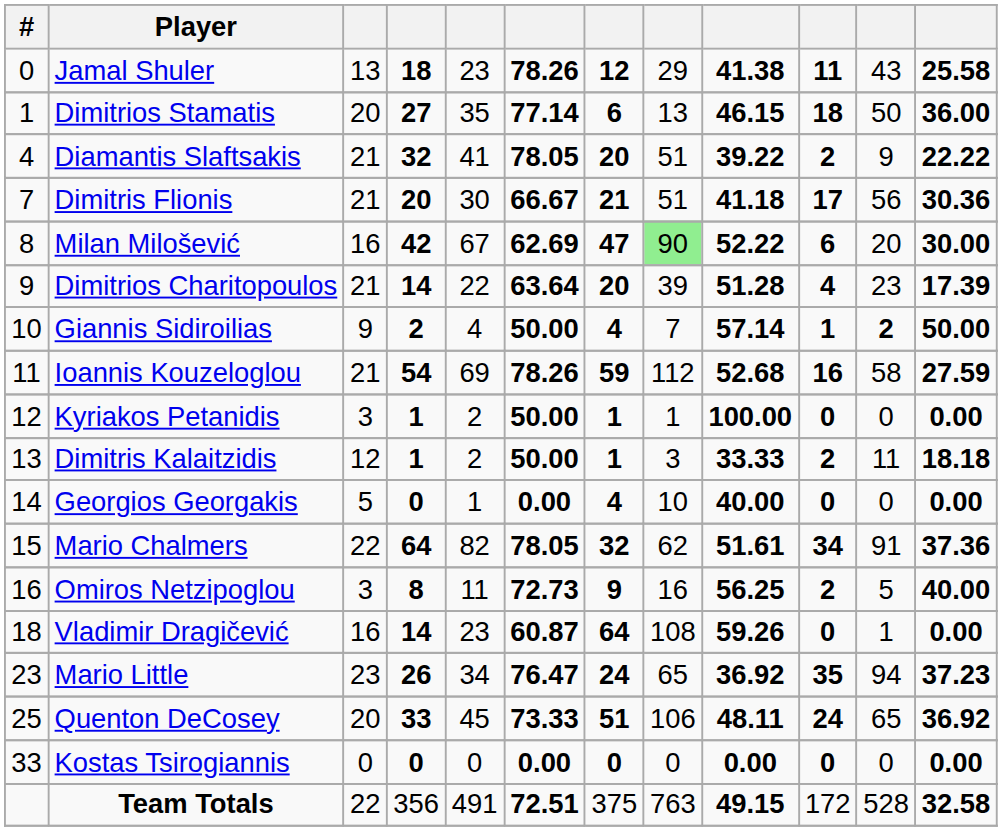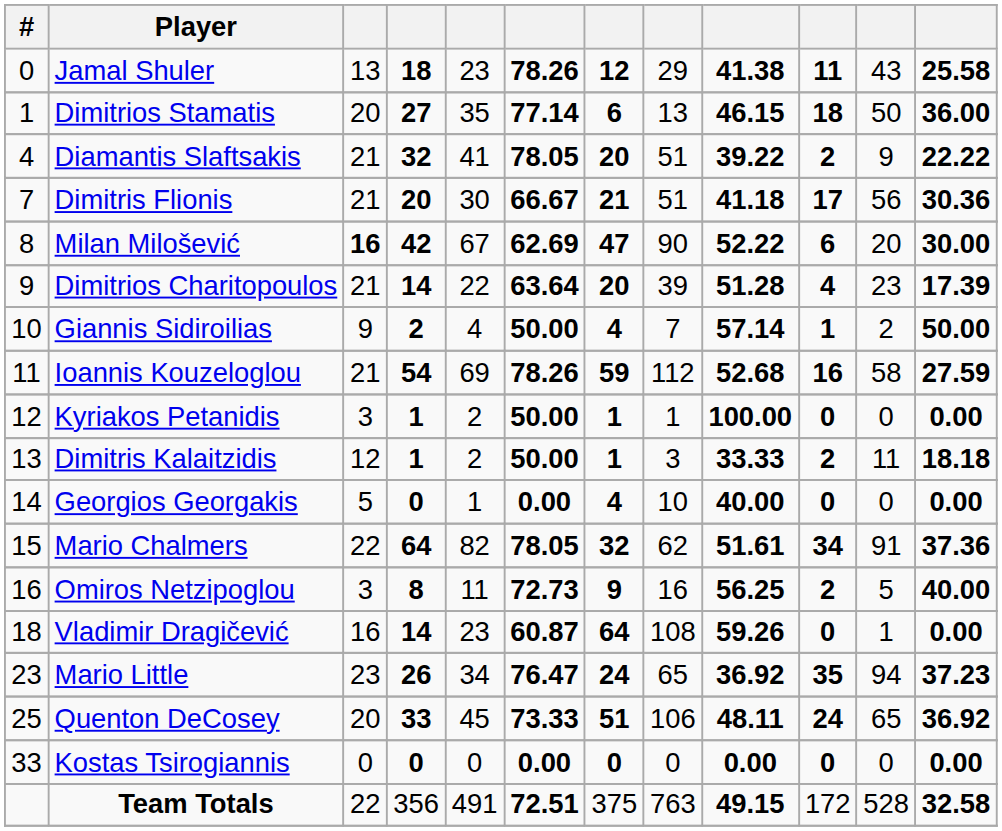(365, 243) normal -> (365, 243) bold
(673, 243) lightgreen background -> (673, 243) no background
(886, 330) bold -> (886, 330) normal
